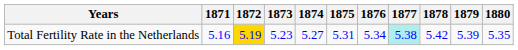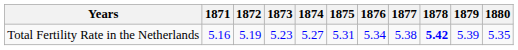(250, 34) gold background -> (250, 34) no background
(406, 34) paleturquoise background -> (406, 34) no background
(437, 34) normal -> (437, 34) bold
